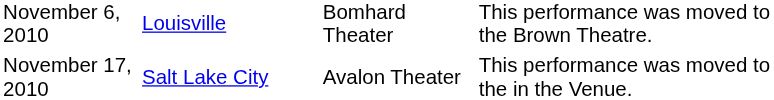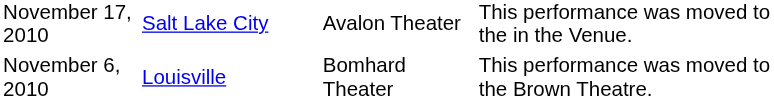rows swapped: (62, 23) <-> (67, 77)
